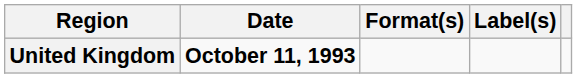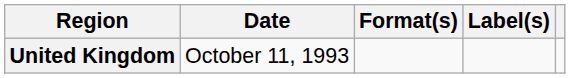(270, 55) bold -> (267, 55) normal
